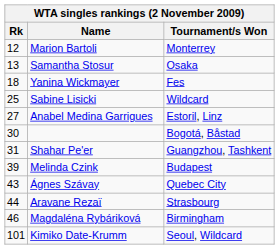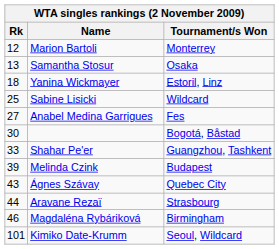(175, 82) Fes -> (194, 82) Estoril, Linz
(194, 116) Estoril, Linz -> (175, 116) Fes
(13, 150) 31 -> (13, 150) 33
